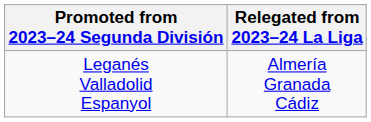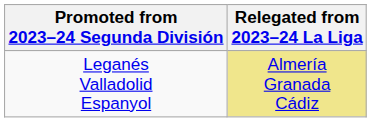(297, 83) no background -> (297, 83) khaki background
